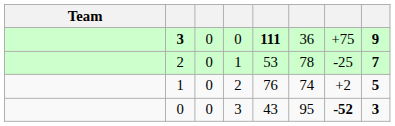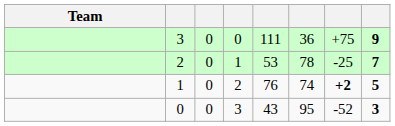(180, 39) bold -> (180, 39) normal
(271, 39) bold -> (271, 39) normal
(343, 86) normal -> (343, 86) bold
(343, 109) bold -> (343, 109) normal
